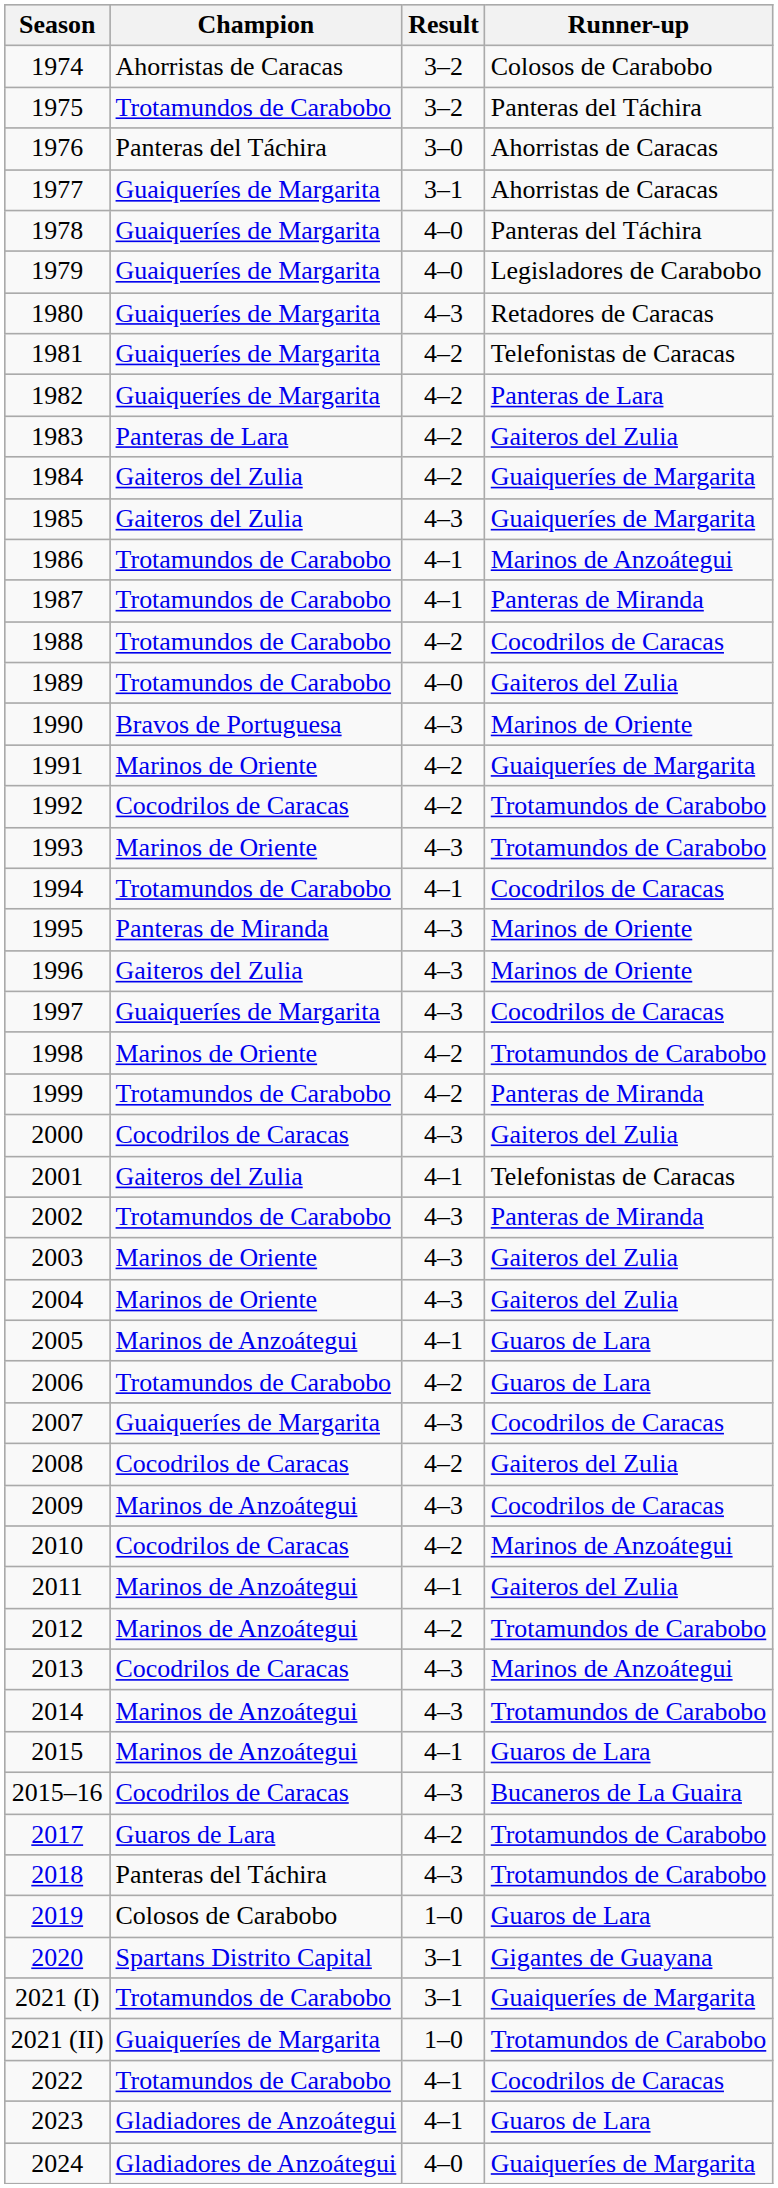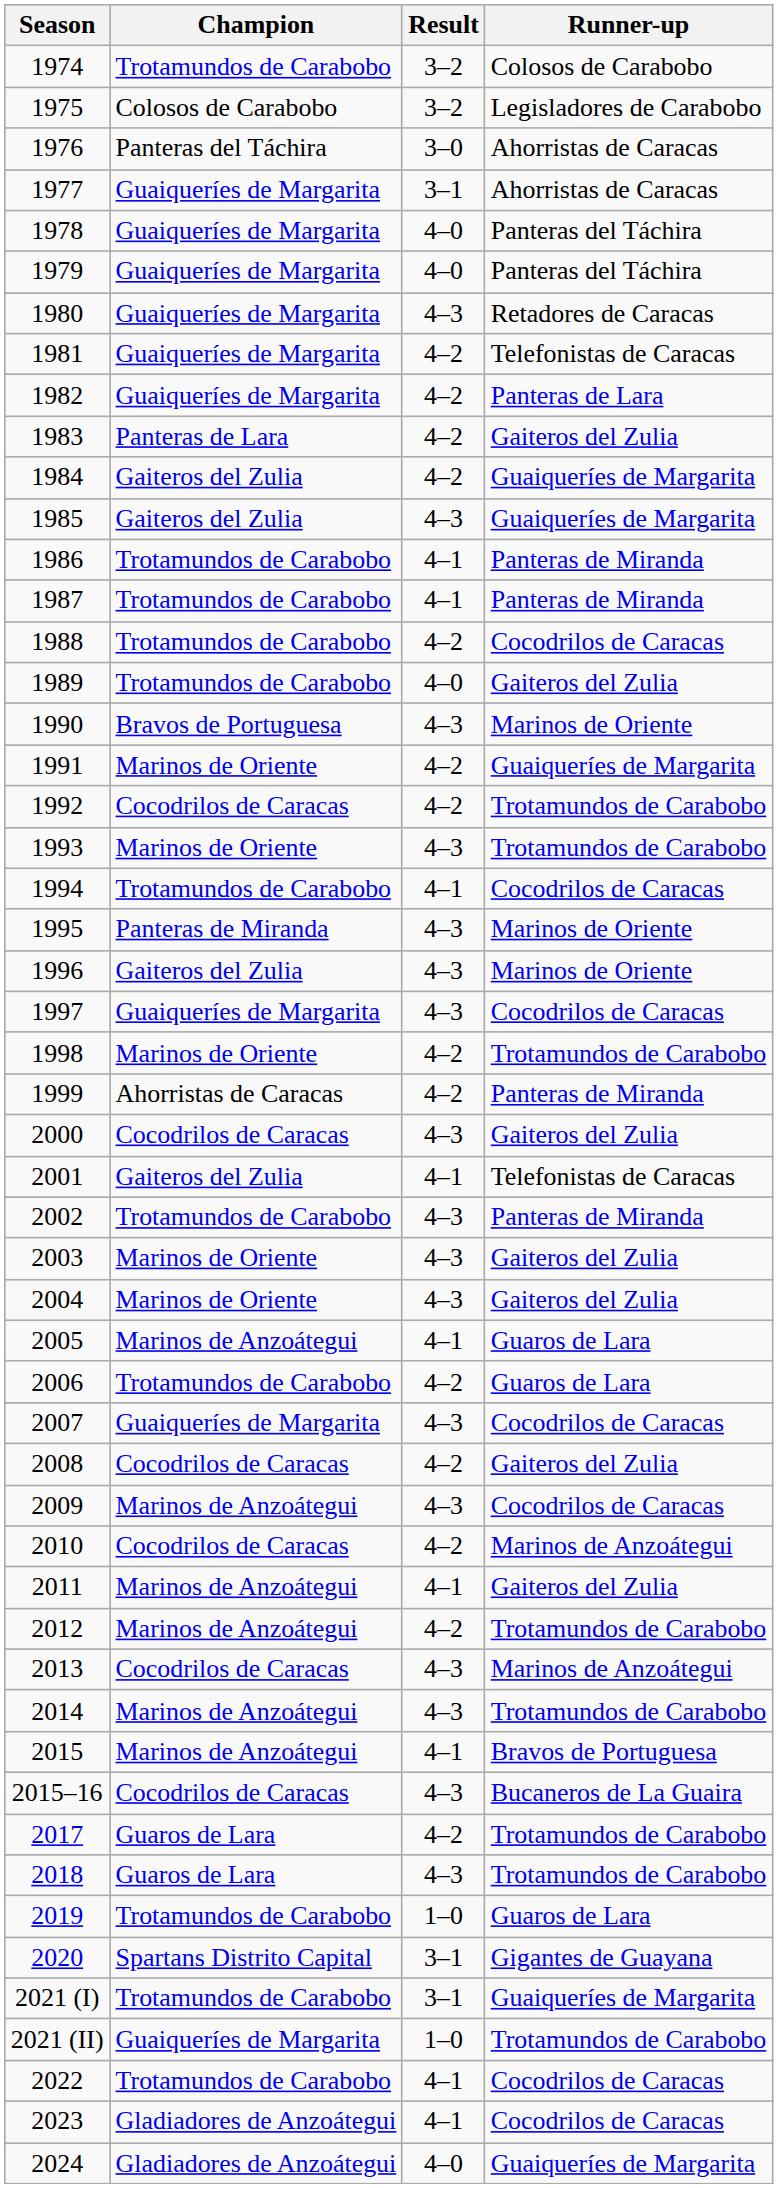(229, 66) Ahorristas de Caracas -> (253, 66) Trotamundos de Carabobo
(253, 107) Trotamundos de Carabobo -> (226, 107) Colosos de Carabobo
(596, 107) Panteras del Táchira -> (626, 107) Legisladores de Carabobo
(626, 271) Legisladores de Carabobo -> (596, 271) Panteras del Táchira
(612, 559) Marinos de Anzoátegui -> (597, 559) Panteras de Miranda
(253, 1093) Trotamundos de Carabobo -> (229, 1093) Ahorristas de Caracas
(571, 1751) Guaros de Lara -> (604, 1751) Bravos de Portuguesa
(221, 1874) Panteras del Táchira -> (195, 1874) Guaros de Lara
(226, 1915) Colosos de Carabobo -> (253, 1915) Trotamundos de Carabobo
(571, 2121) Guaros de Lara -> (607, 2121) Cocodrilos de Caracas
